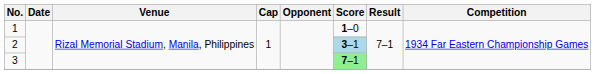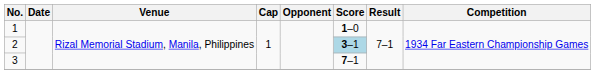(350, 61) lightgreen background -> (350, 61) no background
